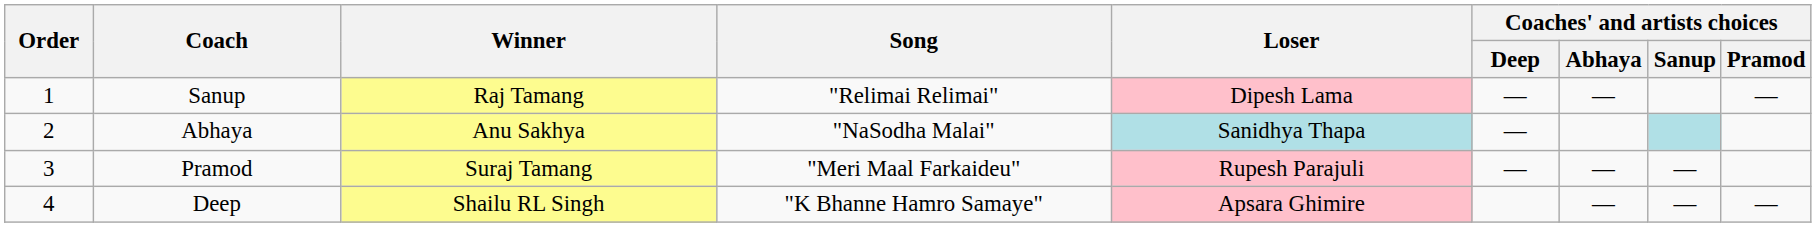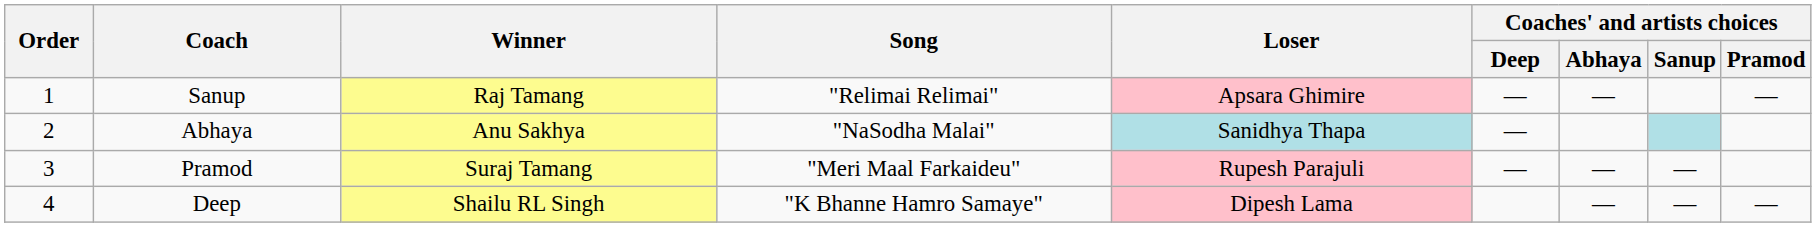(1291, 95) Dipesh Lama -> (1291, 95) Apsara Ghimire
(1291, 204) Apsara Ghimire -> (1291, 204) Dipesh Lama
